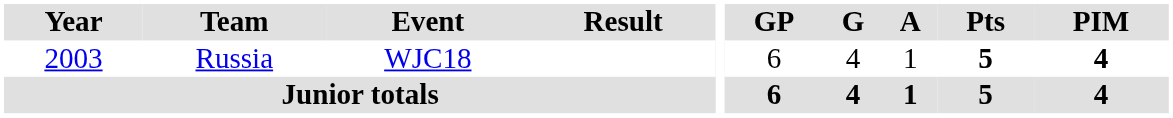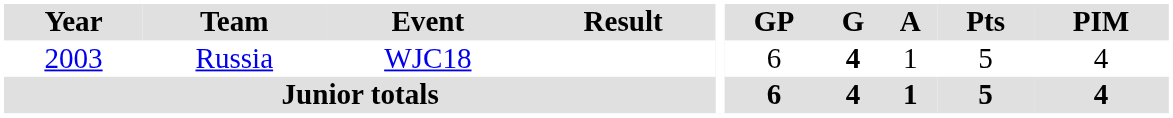(853, 58) normal -> (853, 58) bold
(986, 58) bold -> (986, 58) normal
(1101, 58) bold -> (1101, 58) normal
